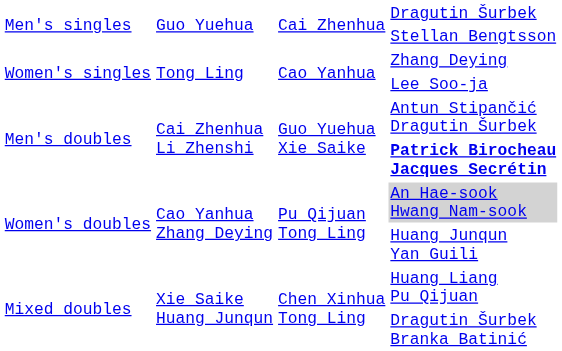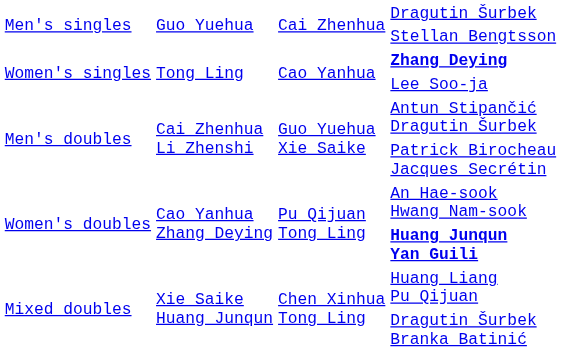(449, 61) normal -> (449, 61) bold
(473, 160) bold -> (473, 160) normal
(459, 202) lightgrey background -> (459, 202) no background
(449, 245) normal -> (449, 245) bold
